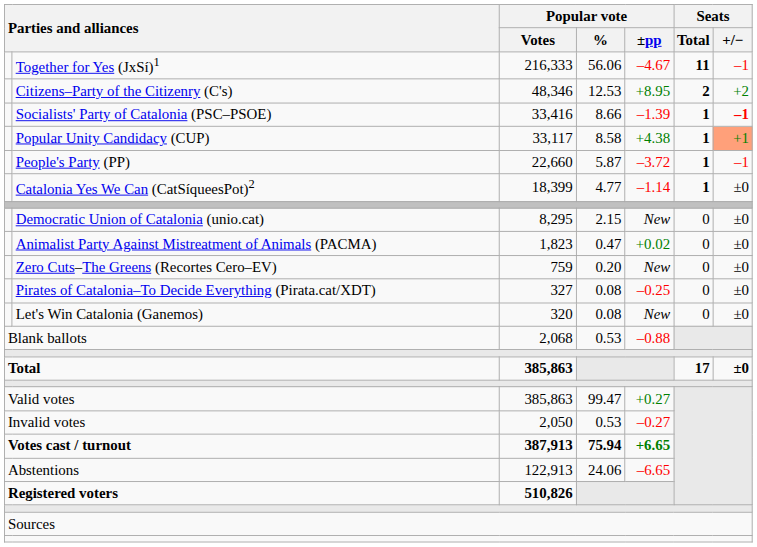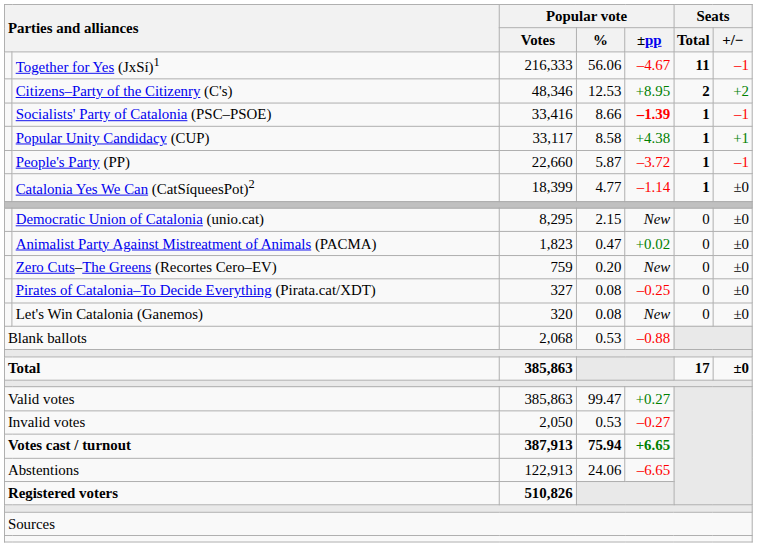(653, 114) normal -> (653, 114) bold
(742, 114) bold -> (742, 114) normal
(741, 138) lightsalmon background -> (741, 138) no background
